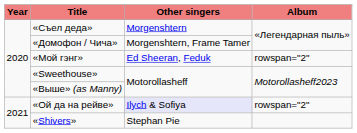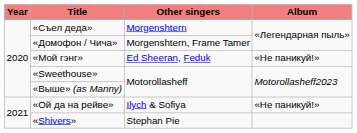(282, 58) rowspan="2" -> (287, 58) «Не паникуй!»
(156, 105) lavender background -> (156, 105) no background
(282, 105) rowspan="2" -> (287, 105) «Не паникуй!»
